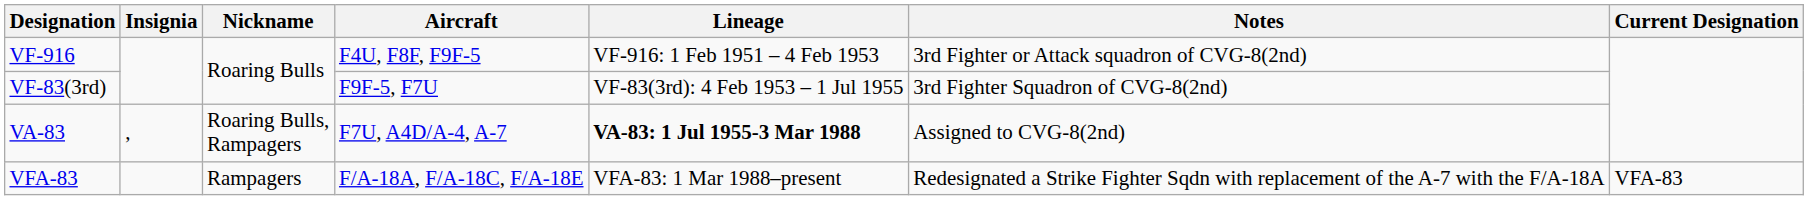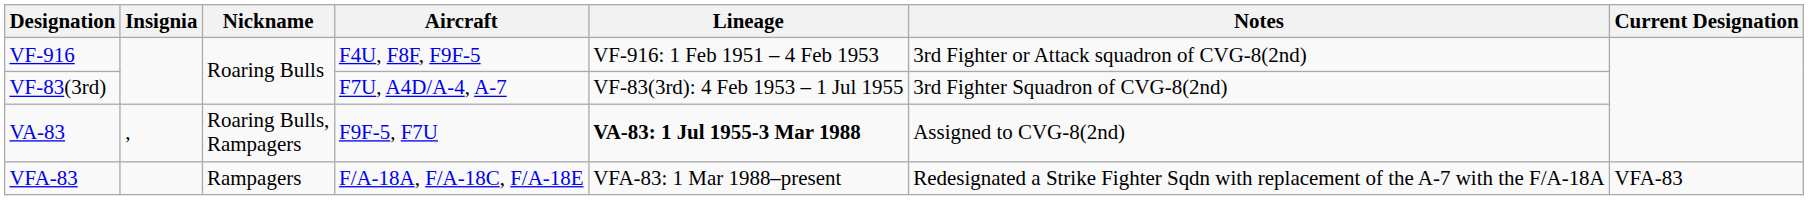(388, 87) F9F-5, F7U -> (423, 87) F7U, A4D/A-4, A-7
(423, 132) F7U, A4D/A-4, A-7 -> (388, 132) F9F-5, F7U
